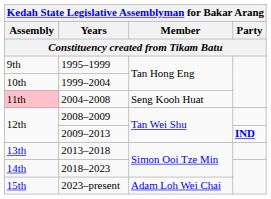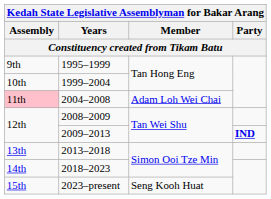(167, 99) Seng Kooh Huat -> (176, 99) Adam Loh Wei Chai
(176, 185) Adam Loh Wei Chai -> (167, 185) Seng Kooh Huat
